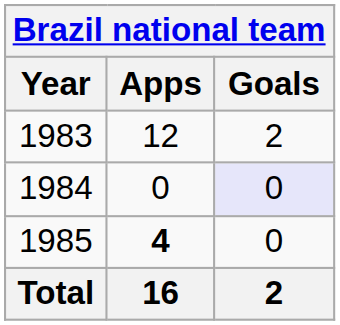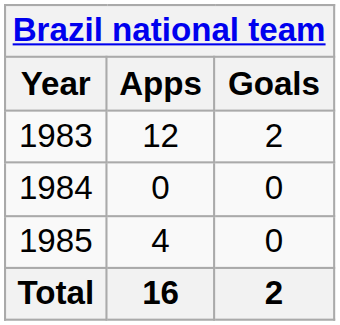(274, 188) lavender background -> (274, 188) no background
(161, 240) bold -> (161, 240) normal
